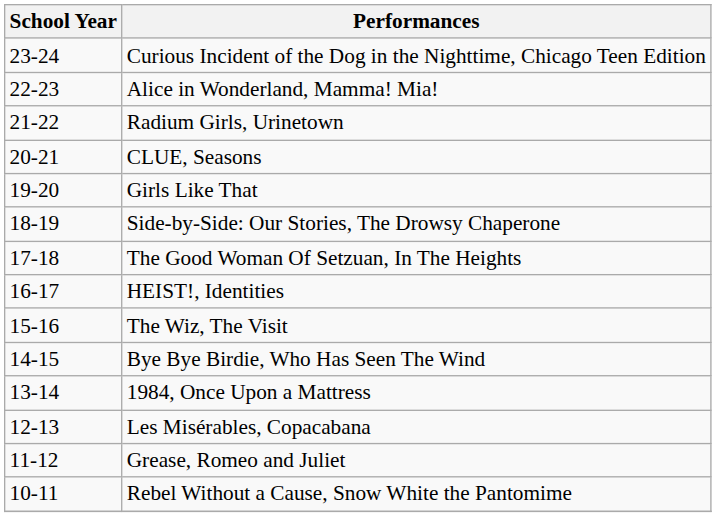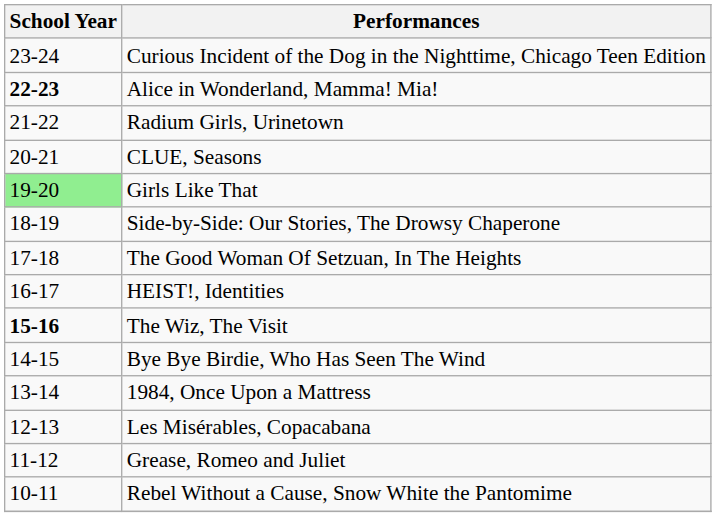(34, 88) normal -> (34, 88) bold
(34, 190) no background -> (34, 190) lightgreen background
(34, 325) normal -> (34, 325) bold
